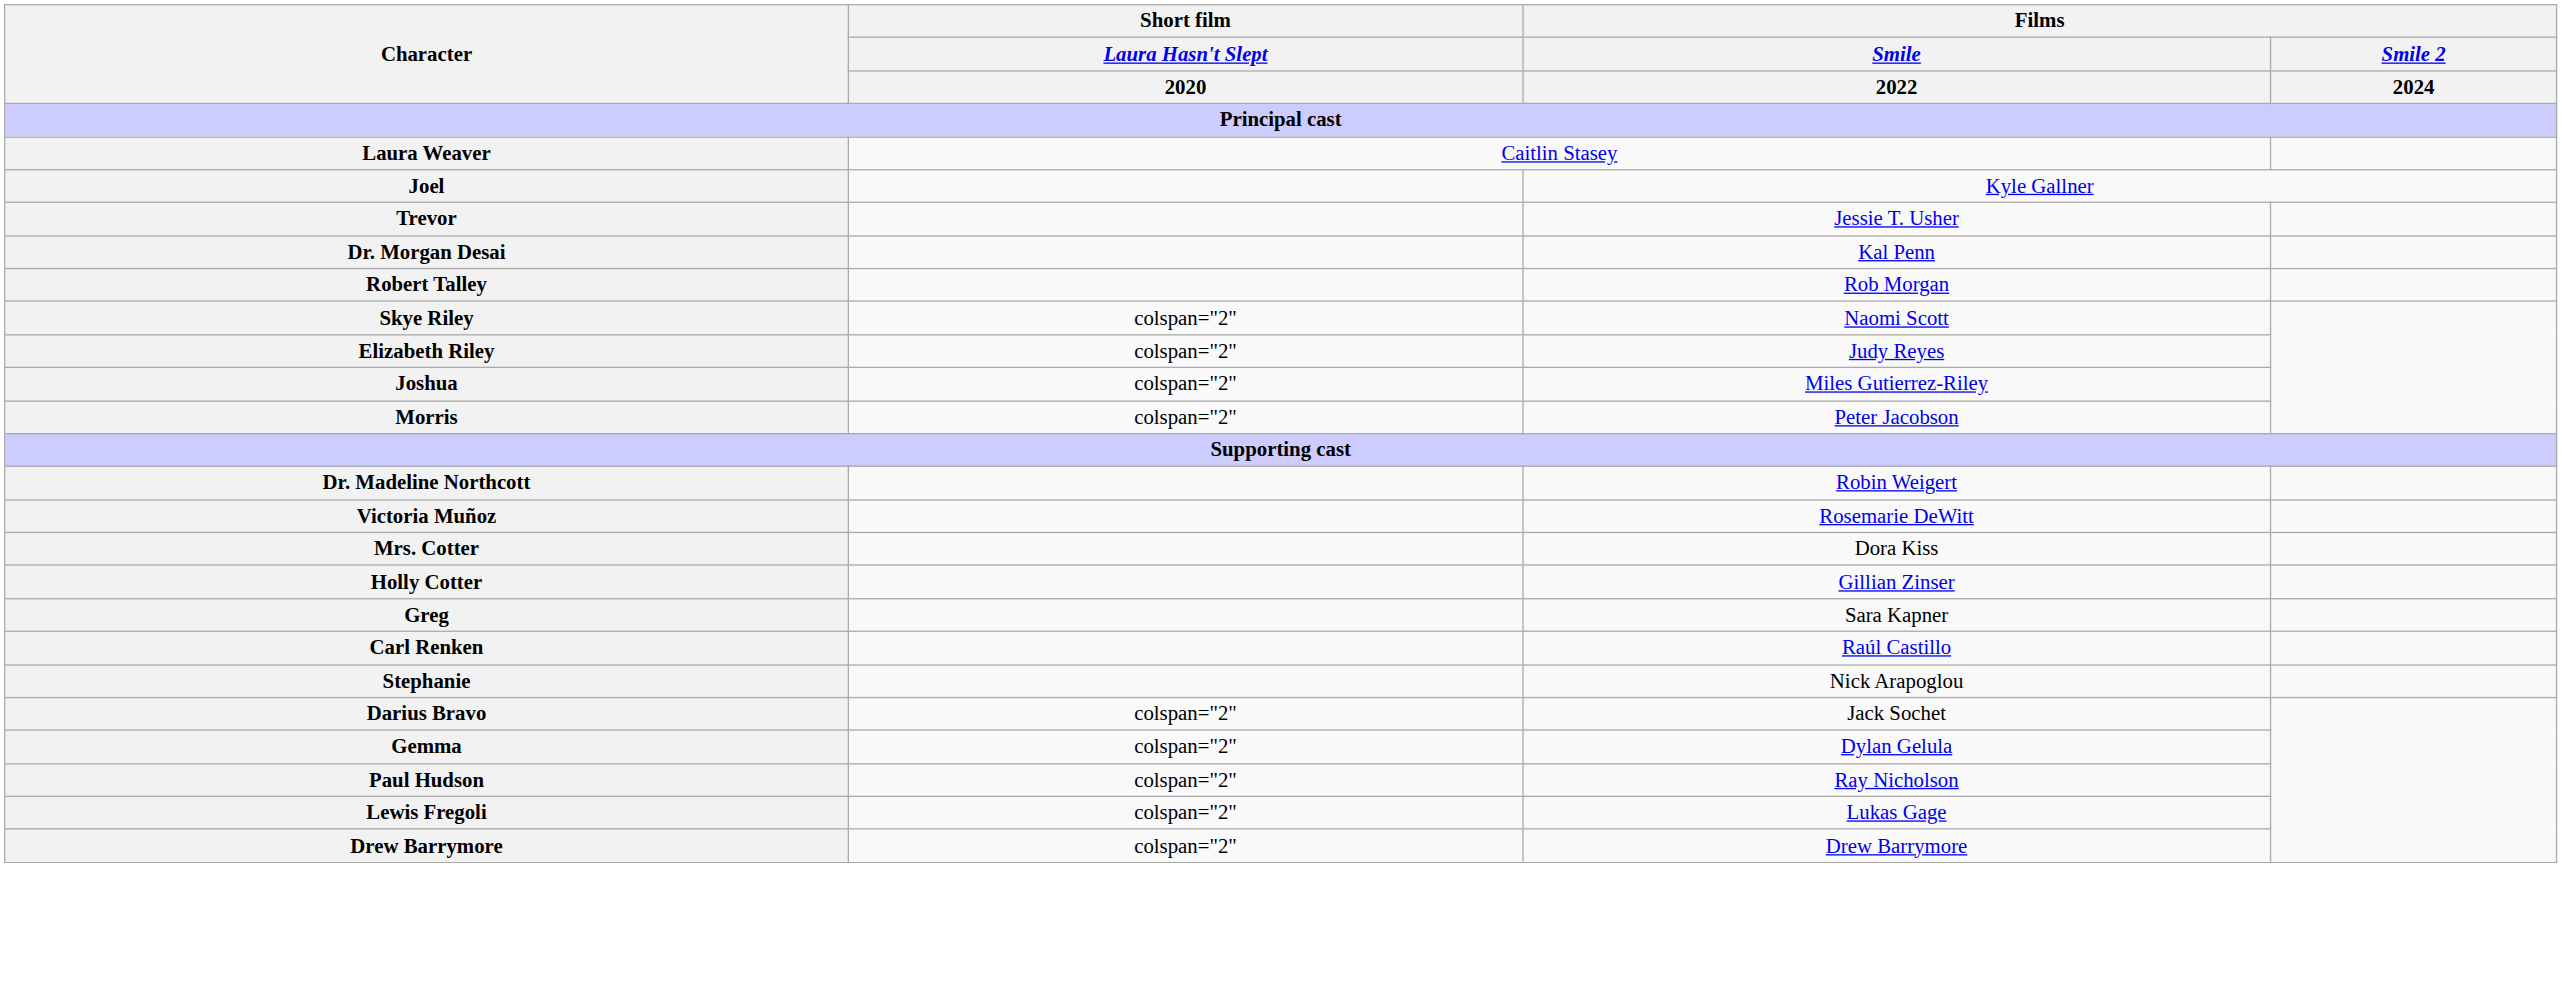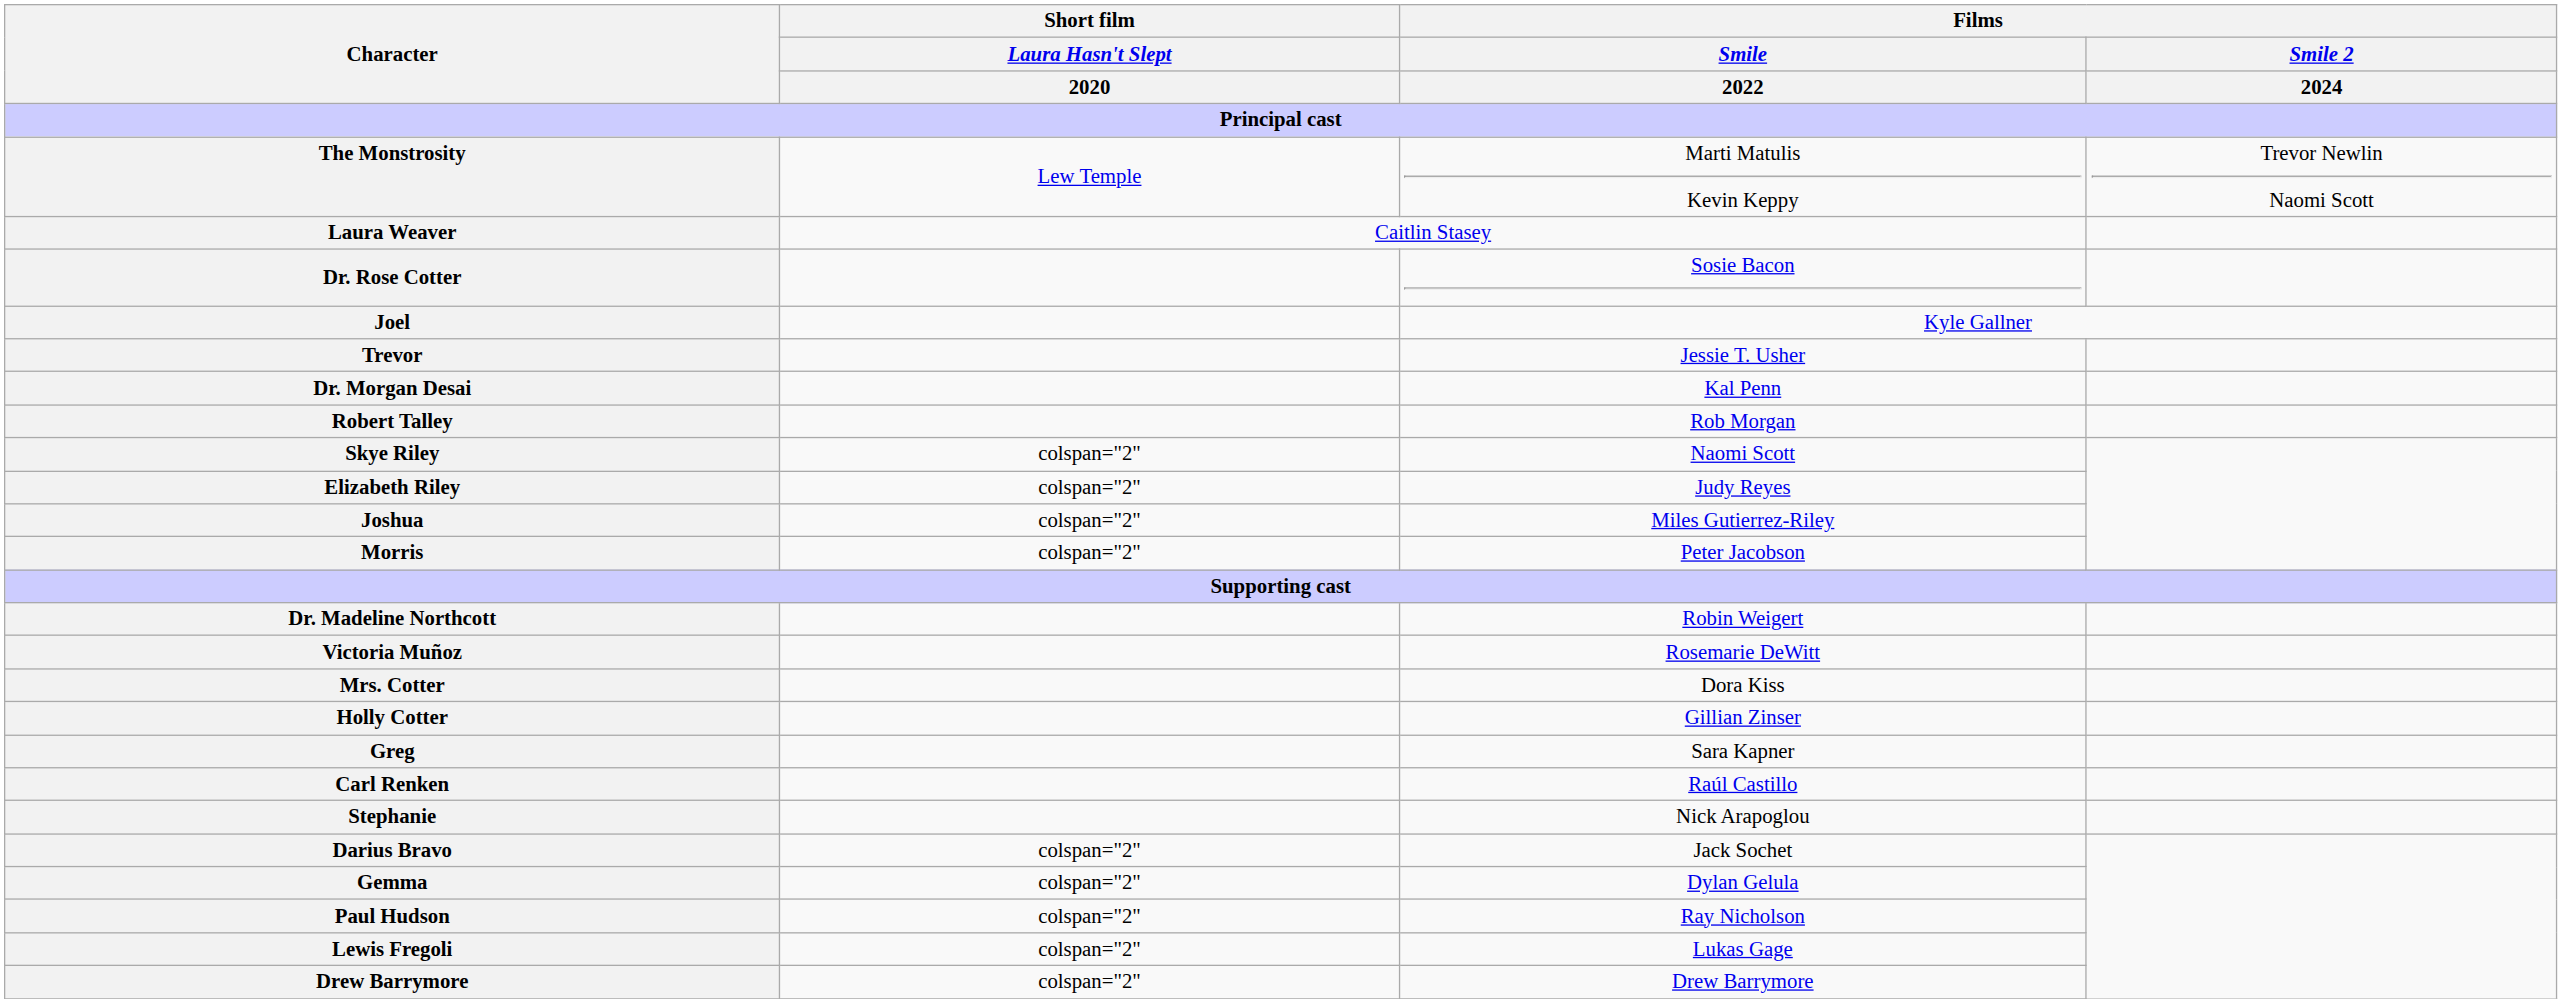+ row: (392, 152)
+ row: (392, 277)
